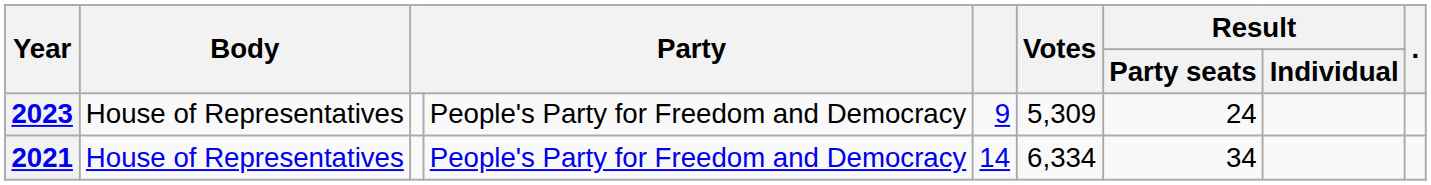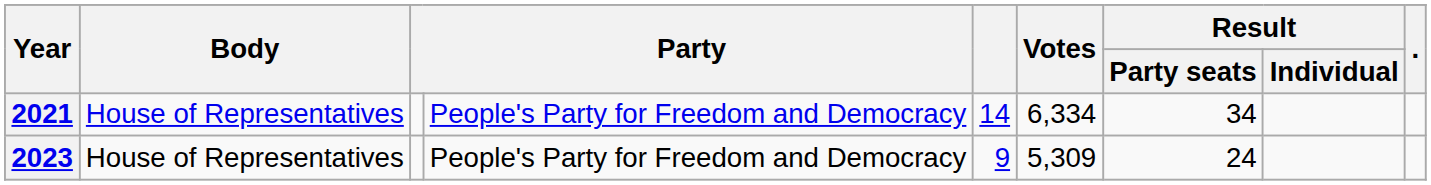rows swapped: (42, 158) <-> (42, 115)
